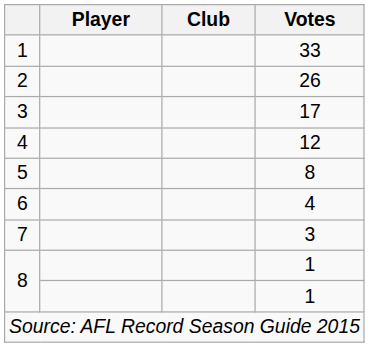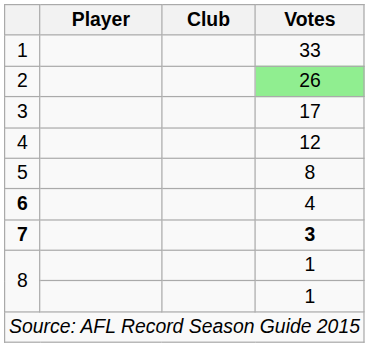(310, 81) no background -> (310, 81) lightgreen background
(22, 204) normal -> (22, 204) bold
(22, 234) normal -> (22, 234) bold
(310, 234) normal -> (310, 234) bold
